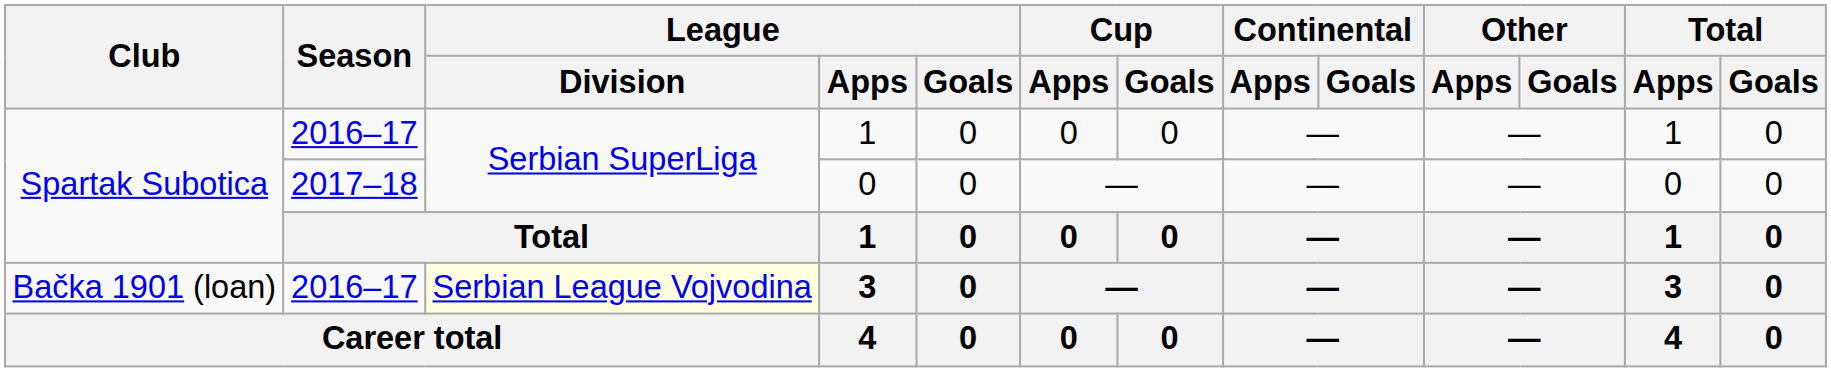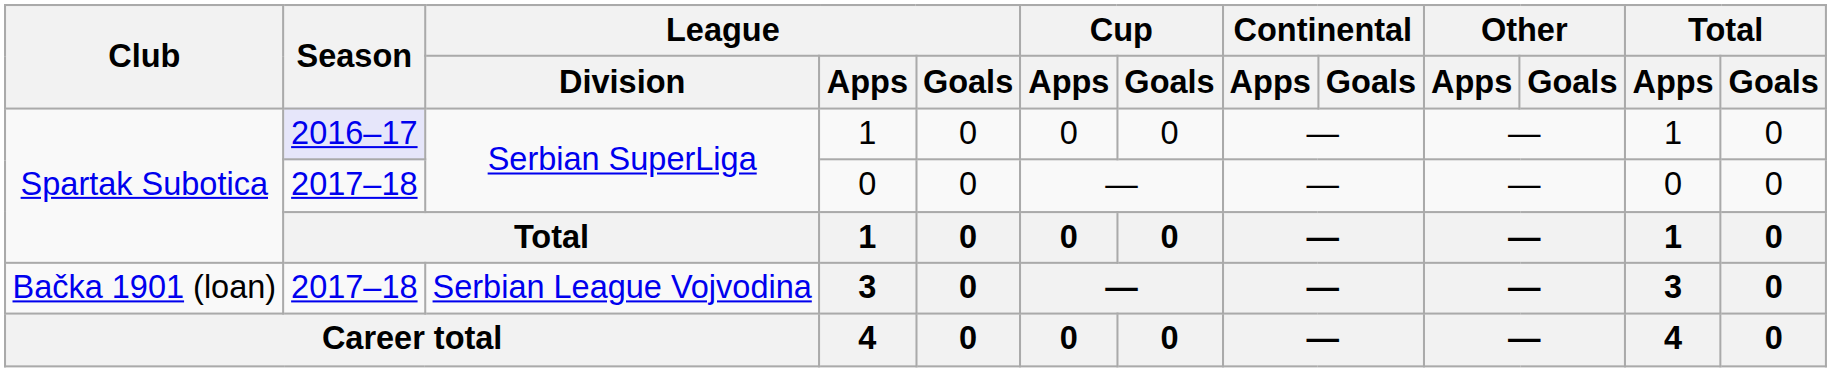(354, 133) no background -> (354, 133) lavender background
(354, 287) 2016–17 -> (354, 287) 2017–18
(622, 287) lightyellow background -> (622, 287) no background
